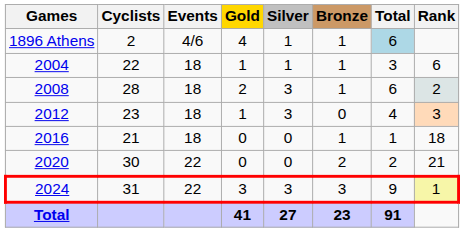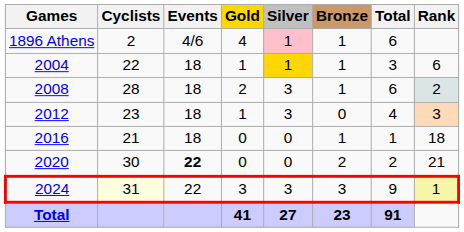(288, 41) no background -> (288, 41) pink background
(393, 41) lightblue background -> (393, 41) no background
(288, 65) no background -> (288, 65) gold background
(193, 162) normal -> (193, 162) bold
(131, 189) no background -> (131, 189) lightyellow background
